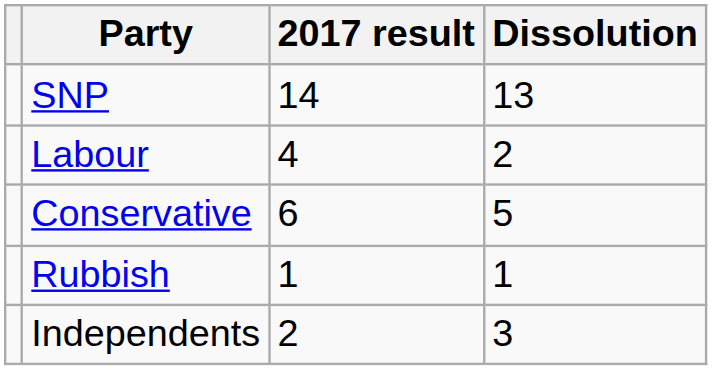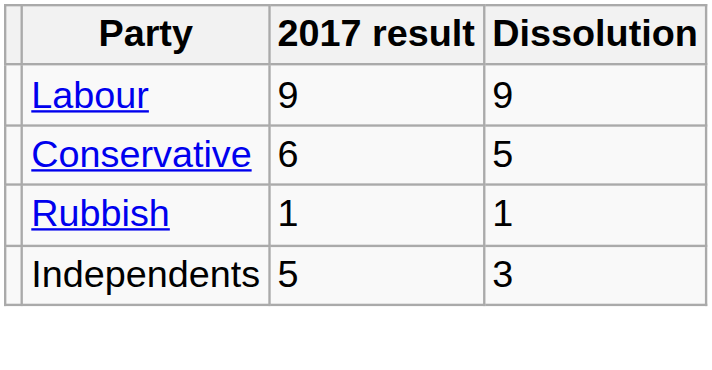- row: (70, 94)
(288, 154) 4 -> (288, 94) 9
(503, 154) 2 -> (503, 94) 9
(288, 333) 2 -> (288, 273) 5
